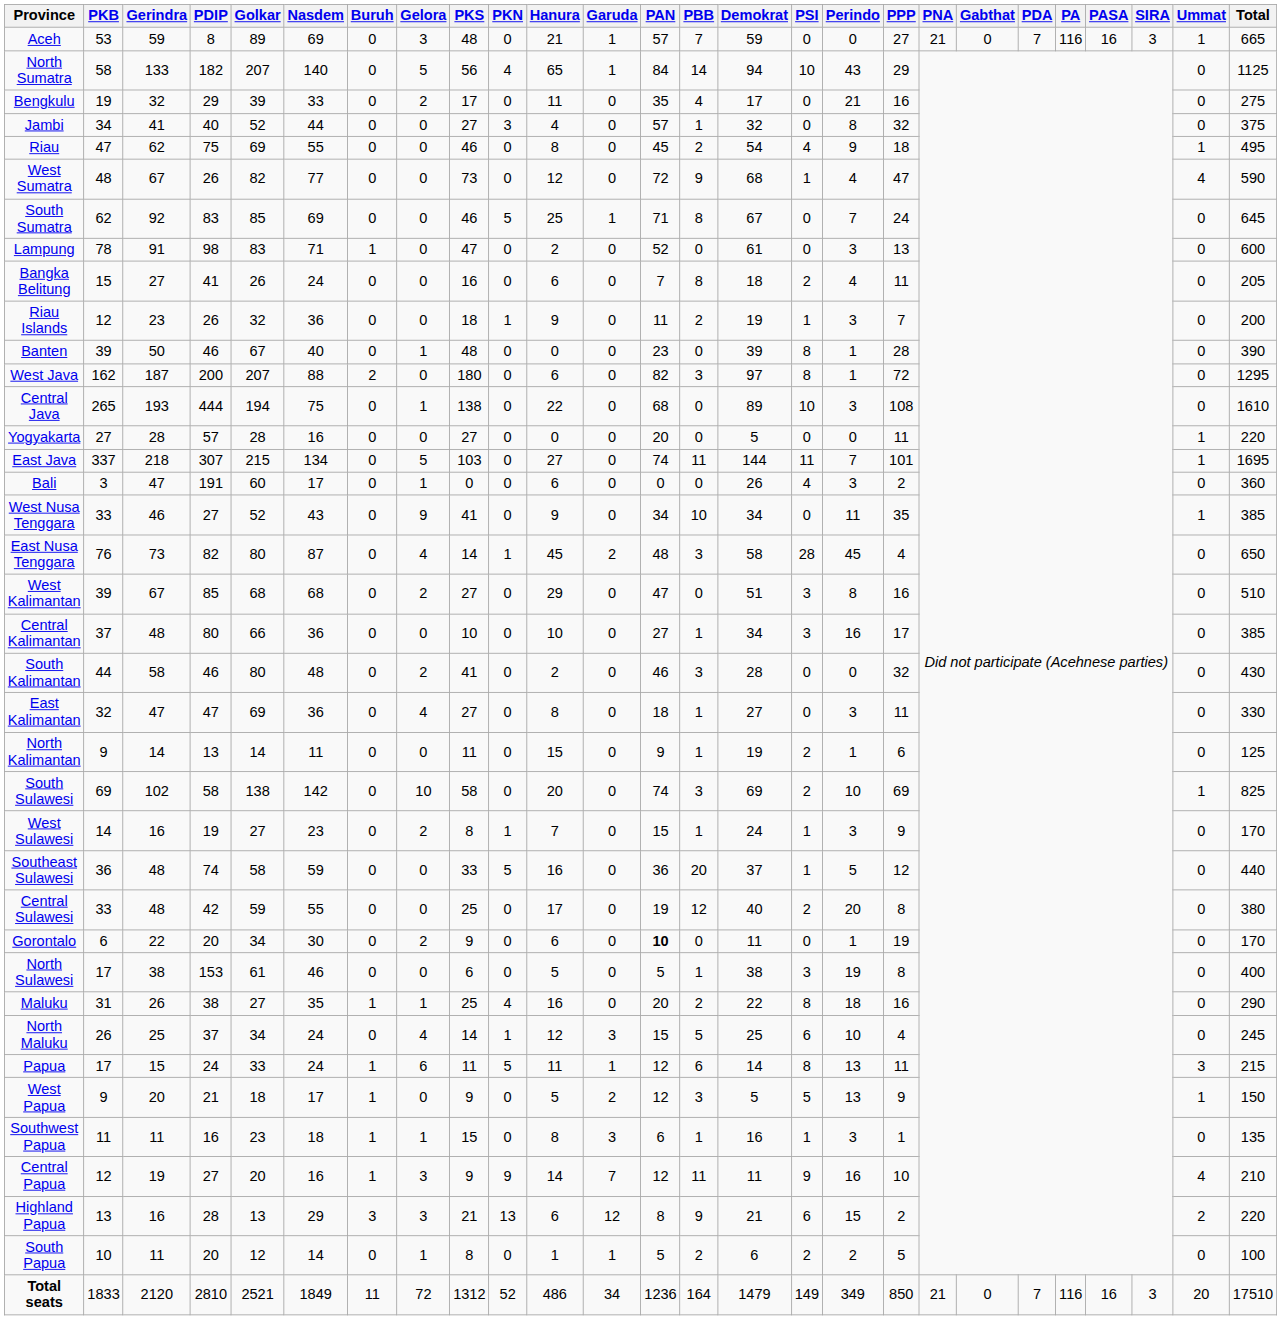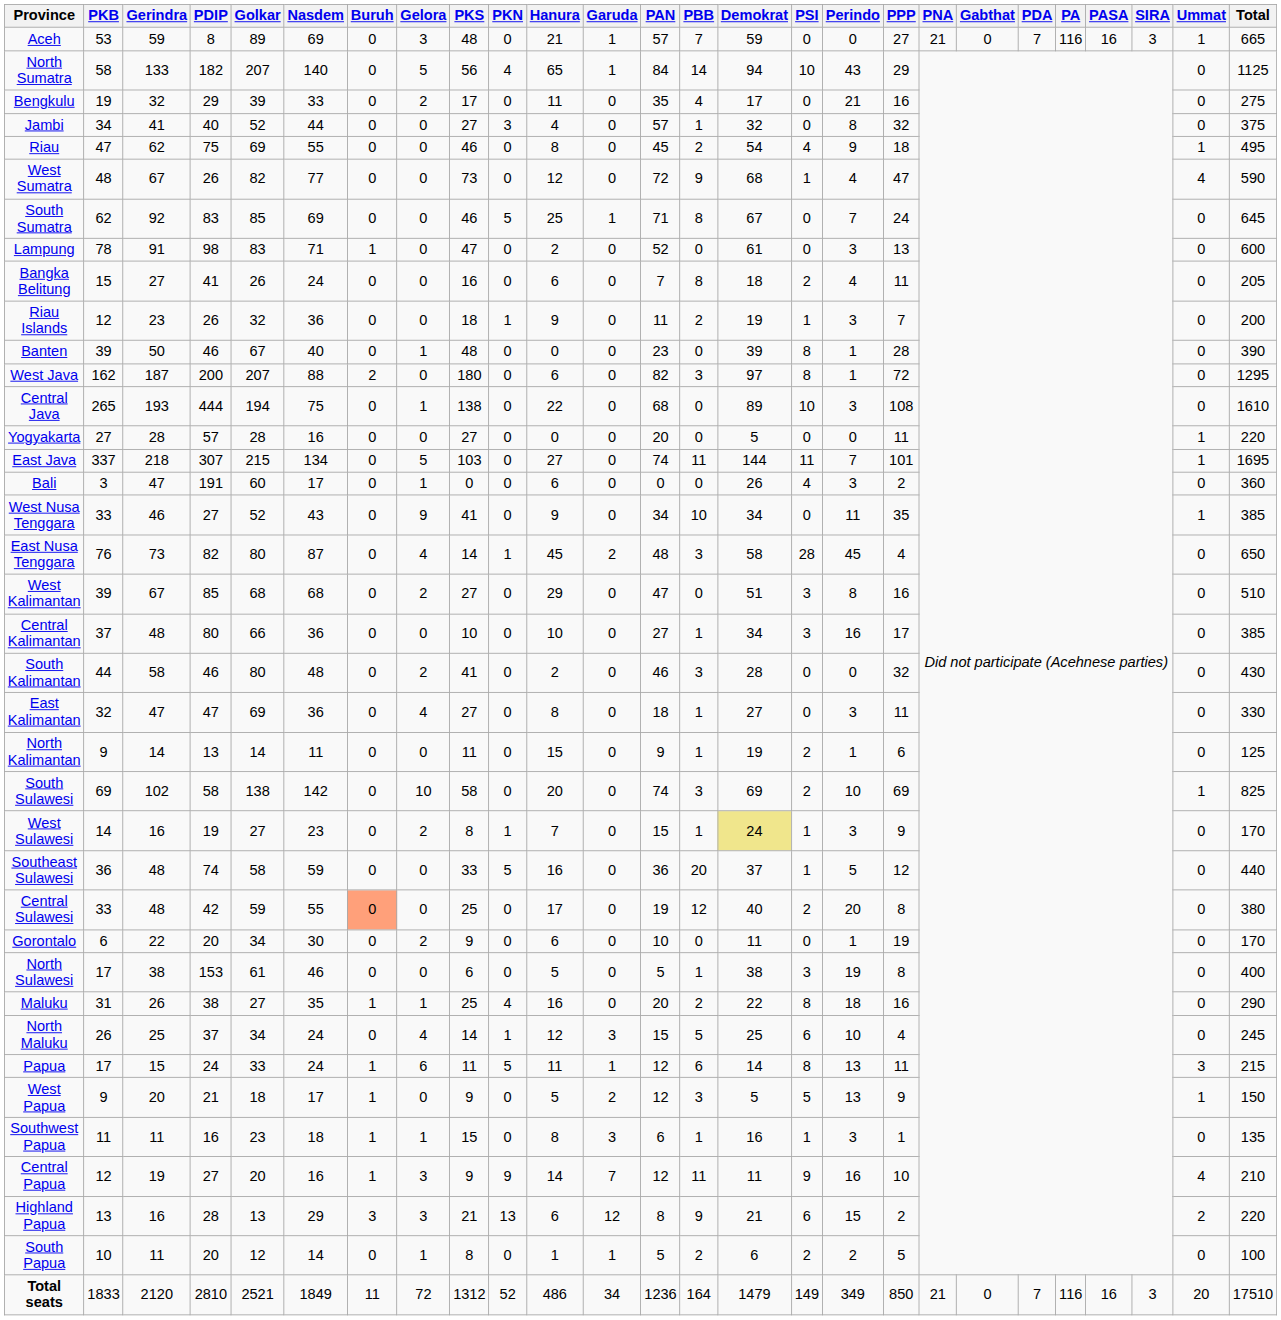(754, 830) no background -> (754, 830) khaki background
(372, 909) no background -> (372, 909) lightsalmon background
(660, 941) bold -> (660, 941) normal
